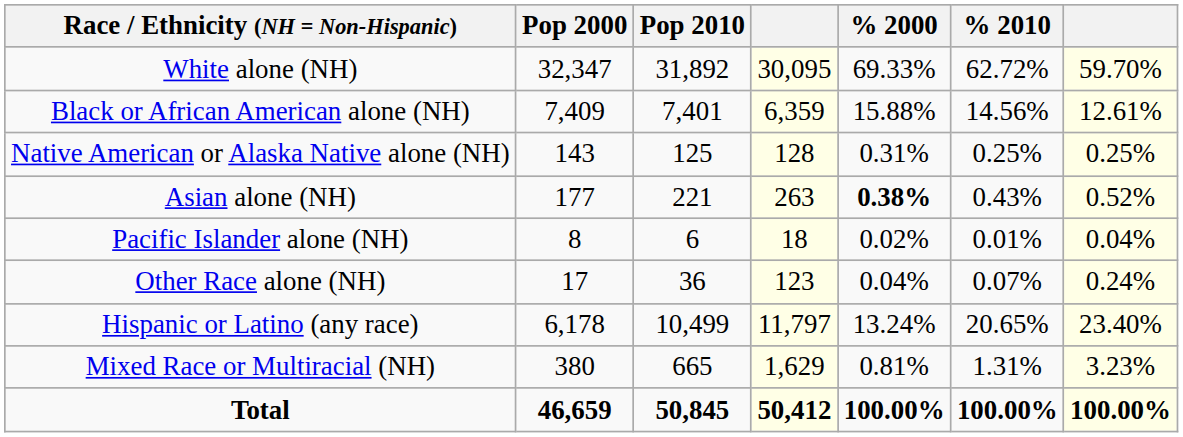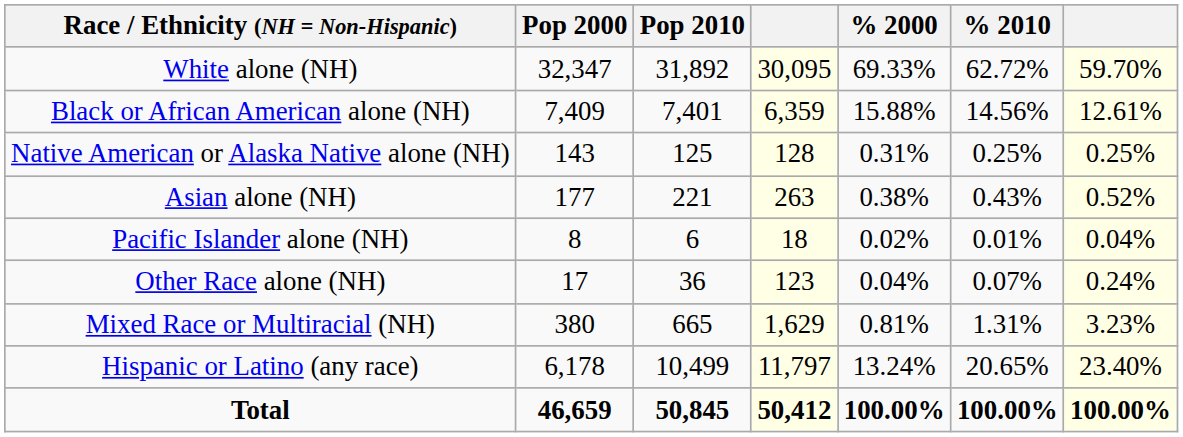(894, 196) bold -> (894, 196) normal
rows swapped: (260, 366) <-> (260, 324)
